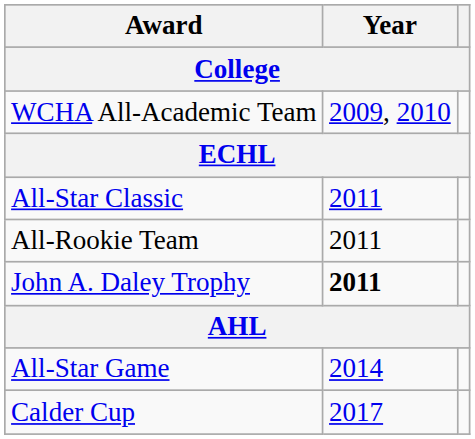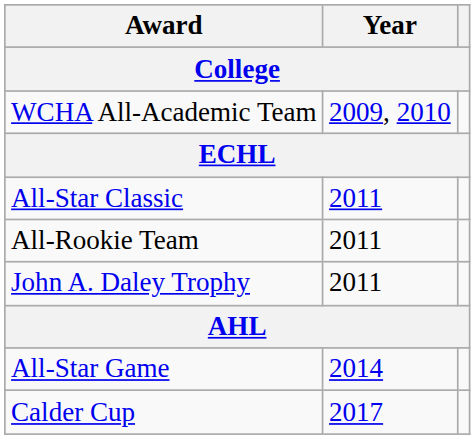(355, 283) bold -> (356, 283) normal
